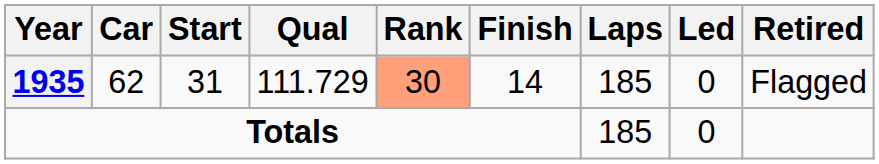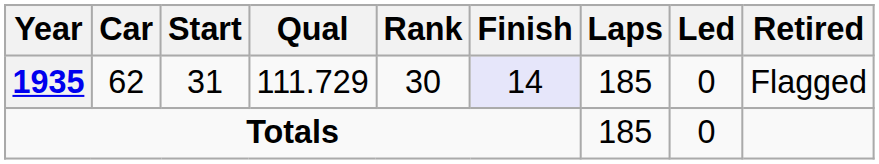(423, 81) lightsalmon background -> (423, 81) no background
(525, 81) no background -> (525, 81) lavender background
